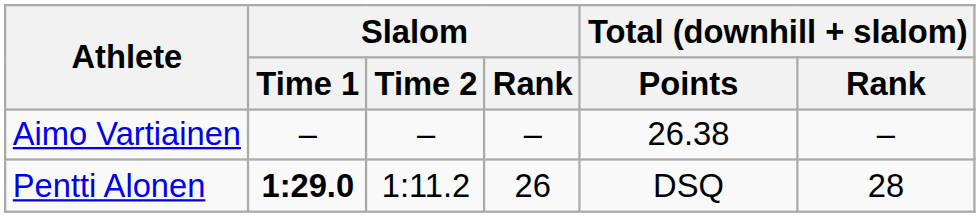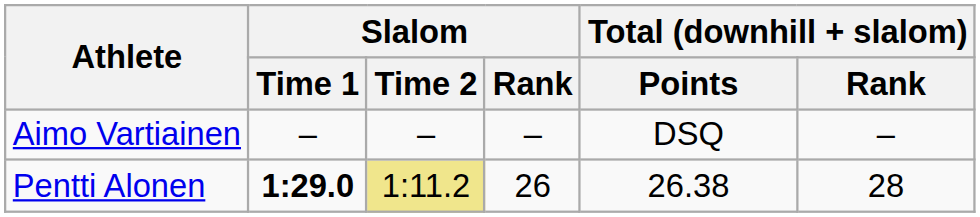(688, 135) 26.38 -> (688, 135) DSQ
(426, 186) no background -> (426, 186) khaki background
(688, 186) DSQ -> (688, 186) 26.38
